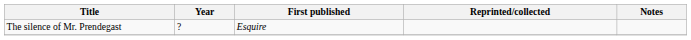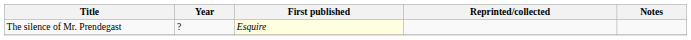(252, 27) no background -> (252, 27) lightyellow background
